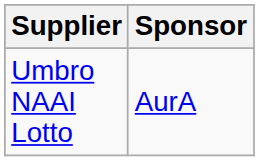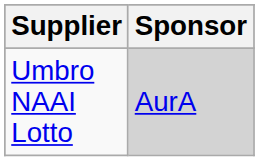(166, 101) no background -> (166, 101) lightgrey background
